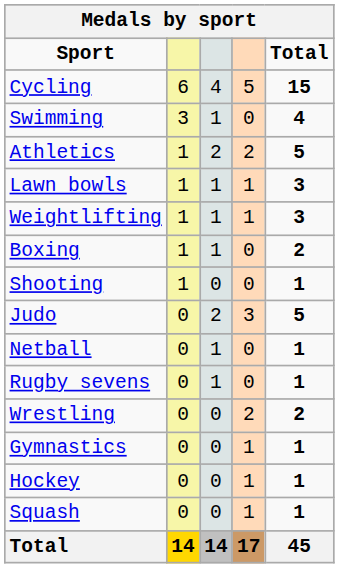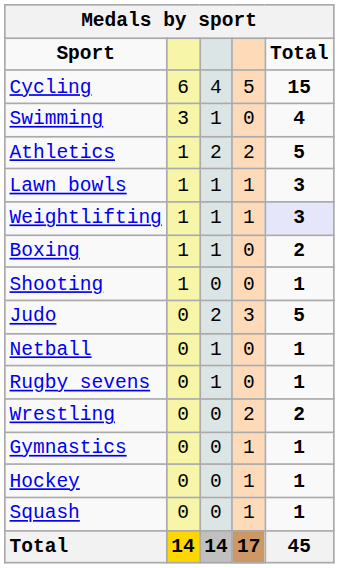(299, 218) no background -> (299, 218) lavender background
